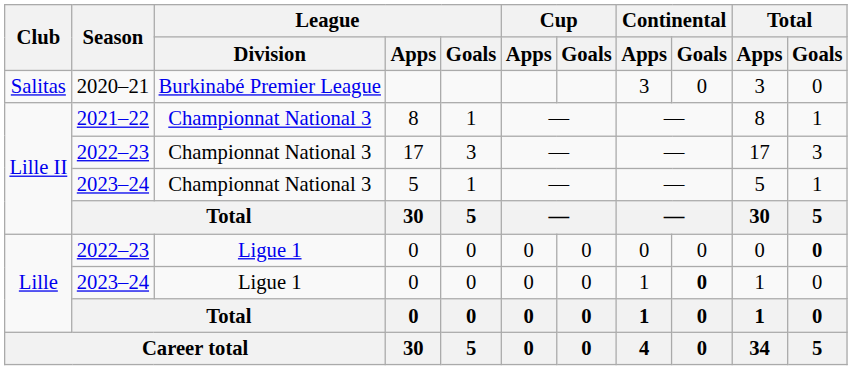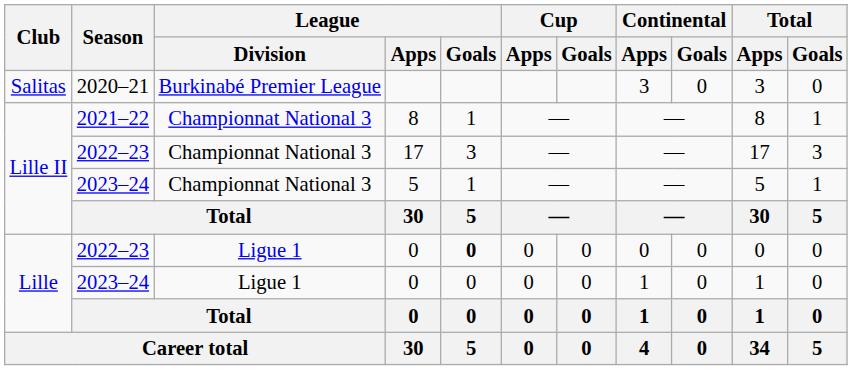(471, 250) normal -> (471, 250) bold
(817, 250) bold -> (817, 250) normal
(702, 282) bold -> (702, 282) normal
